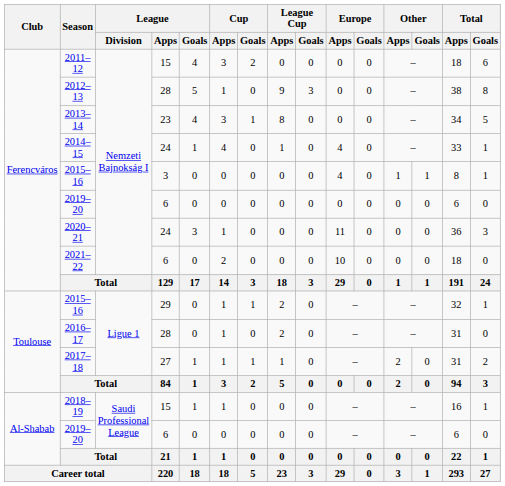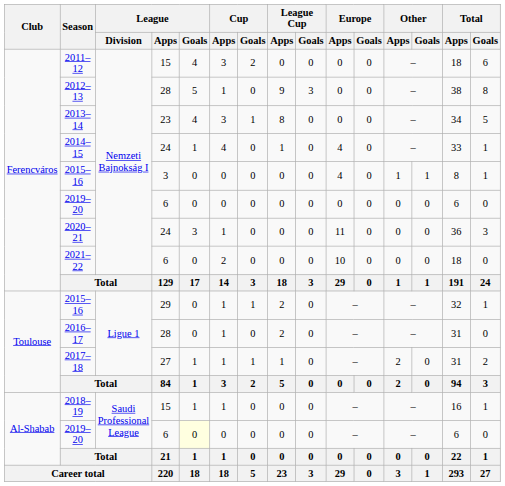(195, 434) no background -> (195, 434) lightyellow background
